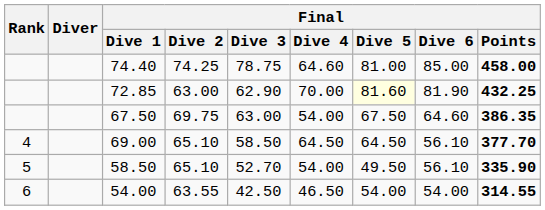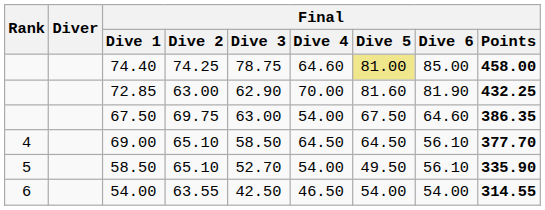(383, 67) no background -> (383, 67) khaki background
(383, 92) lightyellow background -> (383, 92) no background
